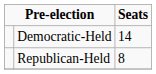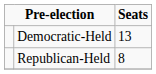(125, 36) 14 -> (125, 36) 13
